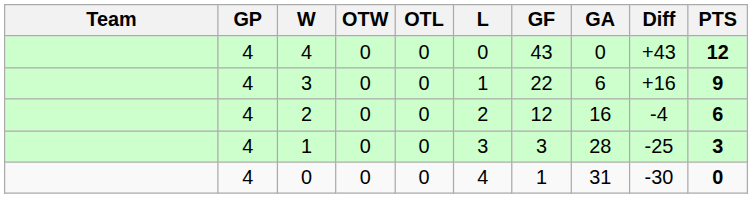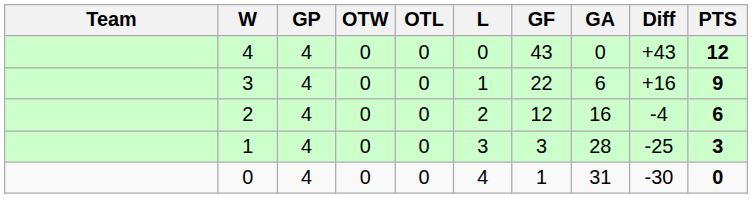columns swapped: (248, 20) <-> (306, 20)
